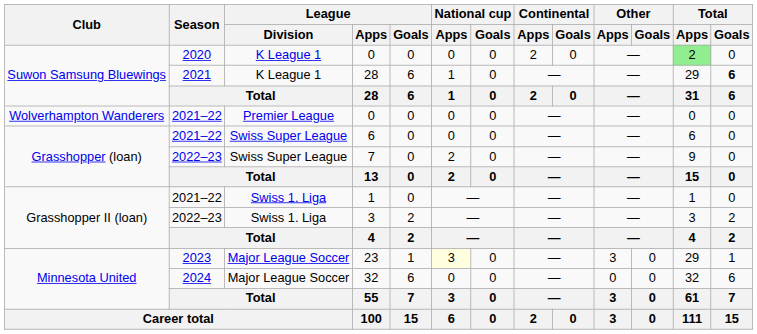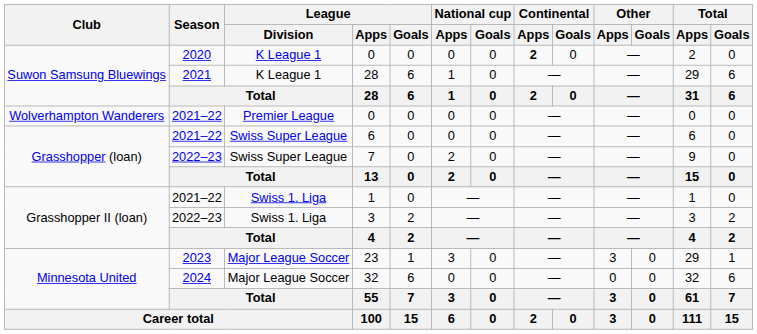(533, 55) normal -> (533, 55) bold
(692, 55) lightgreen background -> (692, 55) no background
(732, 75) bold -> (732, 75) normal
(451, 258) lightyellow background -> (451, 258) no background
